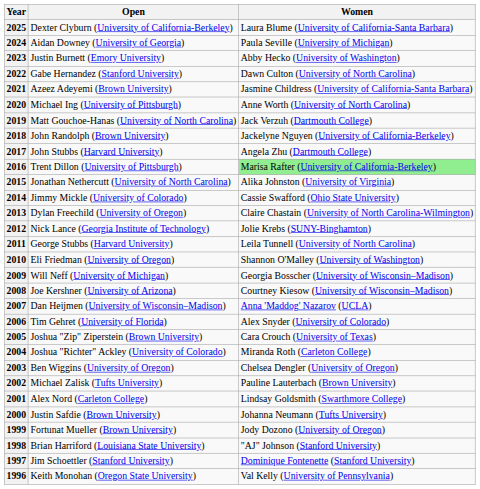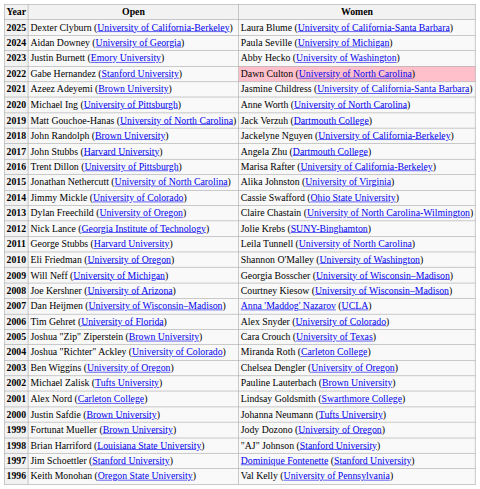(328, 74) no background -> (328, 74) pink background
(338, 167) lightgreen background -> (338, 167) no background
